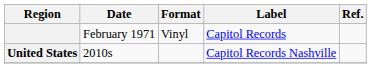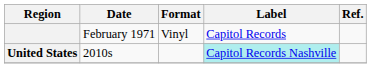(271, 53) no background -> (271, 53) paleturquoise background
